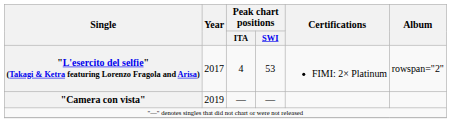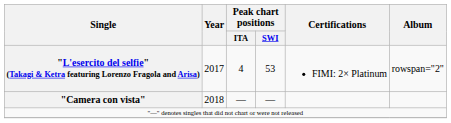(214, 99) 2019 -> (214, 99) 2018
